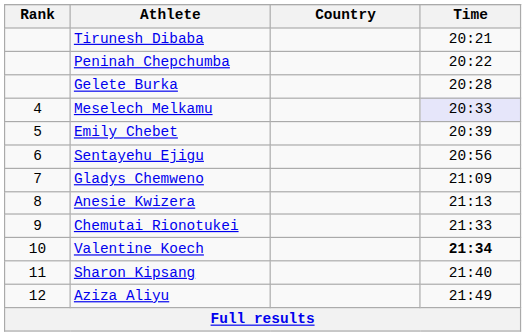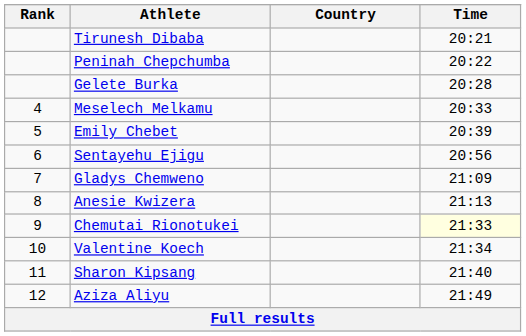(471, 110) lavender background -> (471, 110) no background
(471, 227) no background -> (471, 227) lightyellow background
(471, 250) bold -> (471, 250) normal
